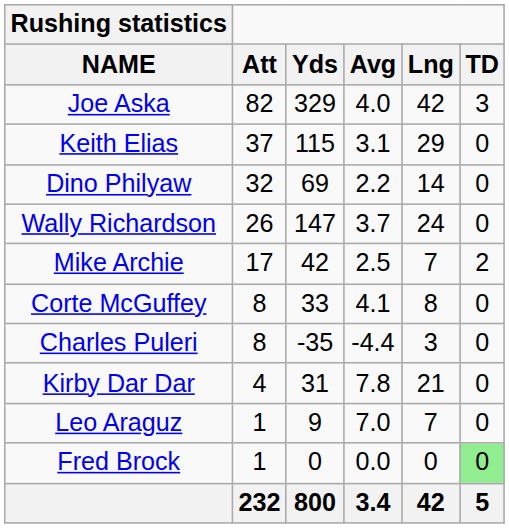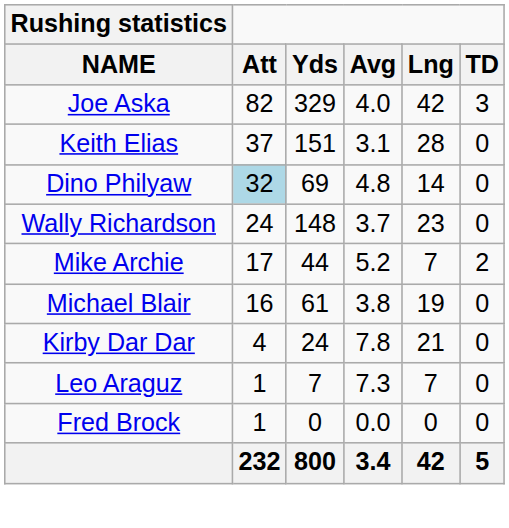(315, 143) 115 -> (315, 143) 151
(431, 143) 29 -> (431, 143) 28
(259, 183) no background -> (259, 183) lightblue background
(373, 183) 2.2 -> (373, 183) 4.8
(259, 223) 26 -> (259, 223) 24
(315, 223) 147 -> (315, 223) 148
(431, 223) 24 -> (431, 223) 23
(315, 263) 42 -> (315, 263) 44
(373, 263) 2.5 -> (373, 263) 5.2
+ row: (119, 303)
- row: (119, 303)
- row: (119, 343)
(315, 382) 31 -> (315, 343) 24
(315, 422) 9 -> (315, 382) 7
(373, 422) 7.0 -> (373, 382) 7.3
(482, 462) lightgreen background -> (482, 422) no background
